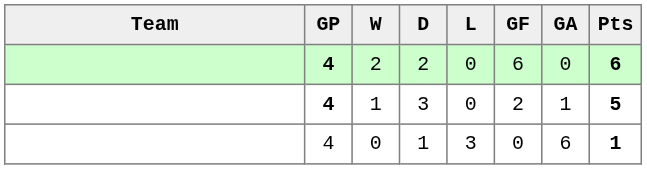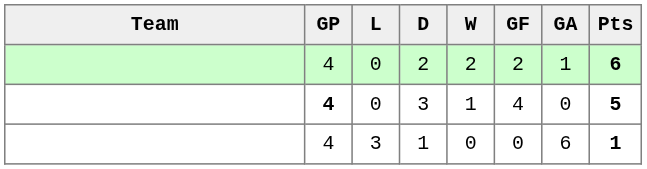columns swapped: (376, 25) <-> (471, 25)
(328, 64) bold -> (328, 64) normal
(518, 64) 6 -> (518, 64) 2
(566, 64) 0 -> (566, 64) 1
(518, 104) 2 -> (518, 104) 4
(566, 104) 1 -> (566, 104) 0
